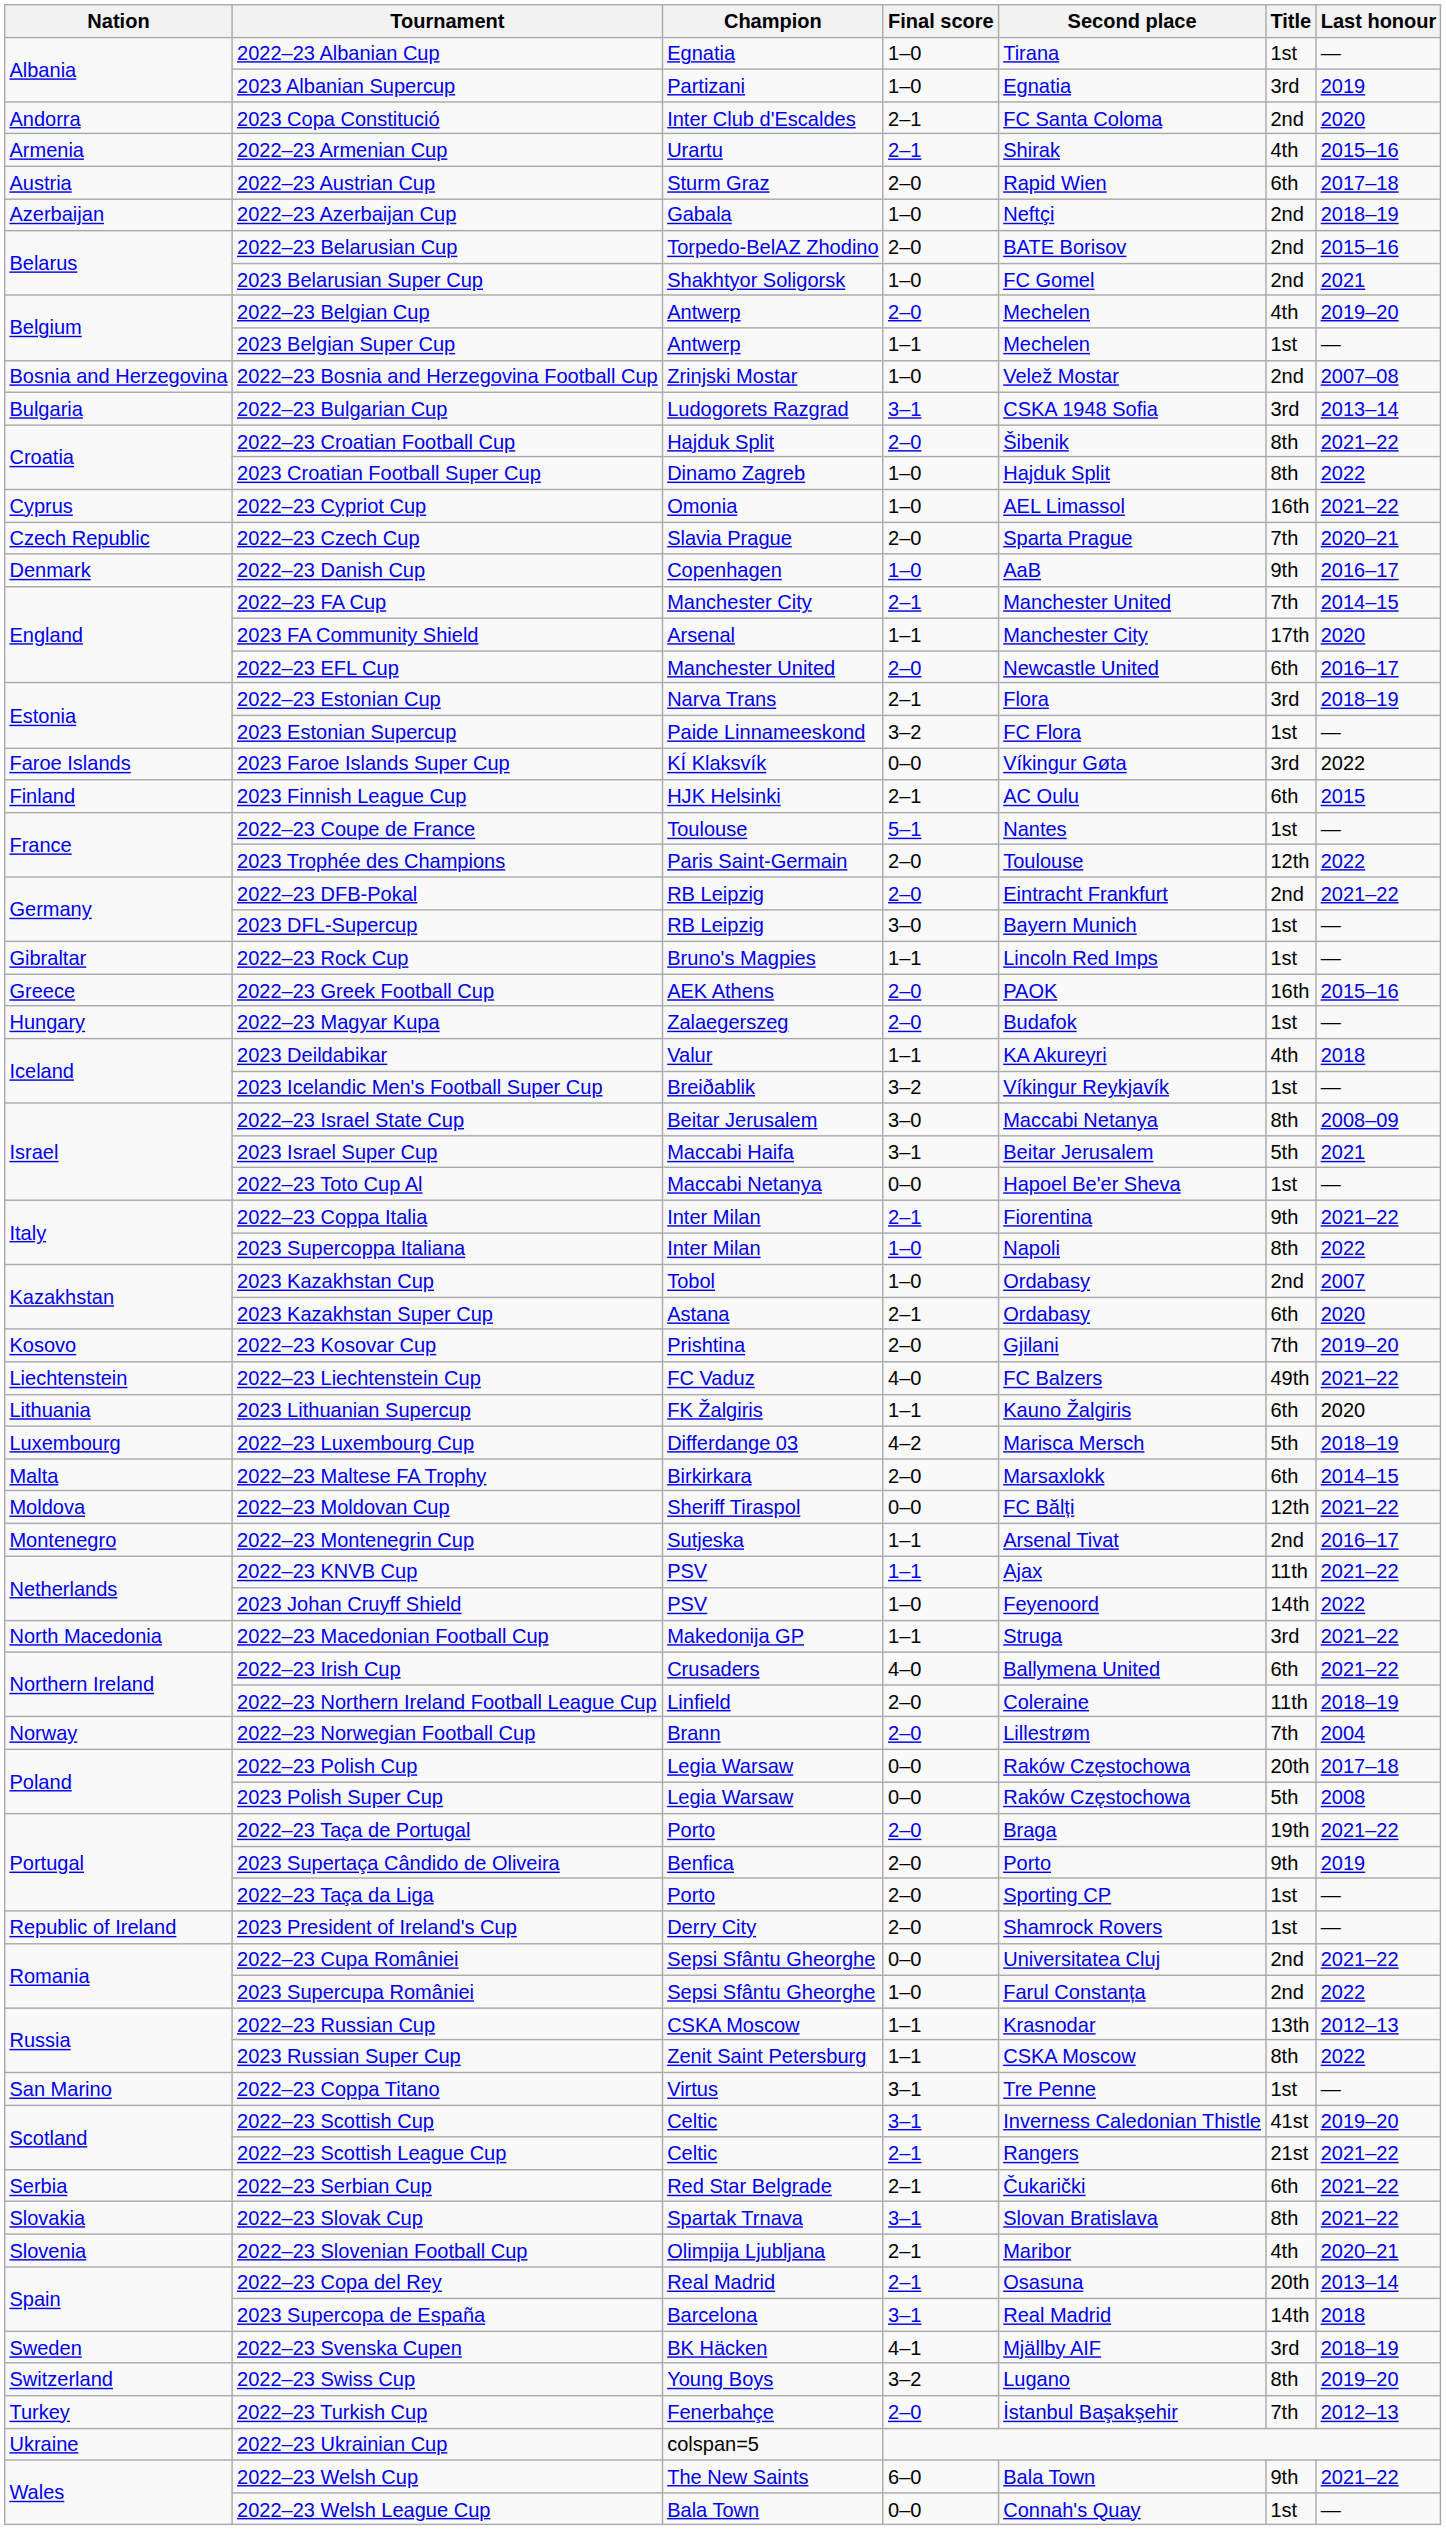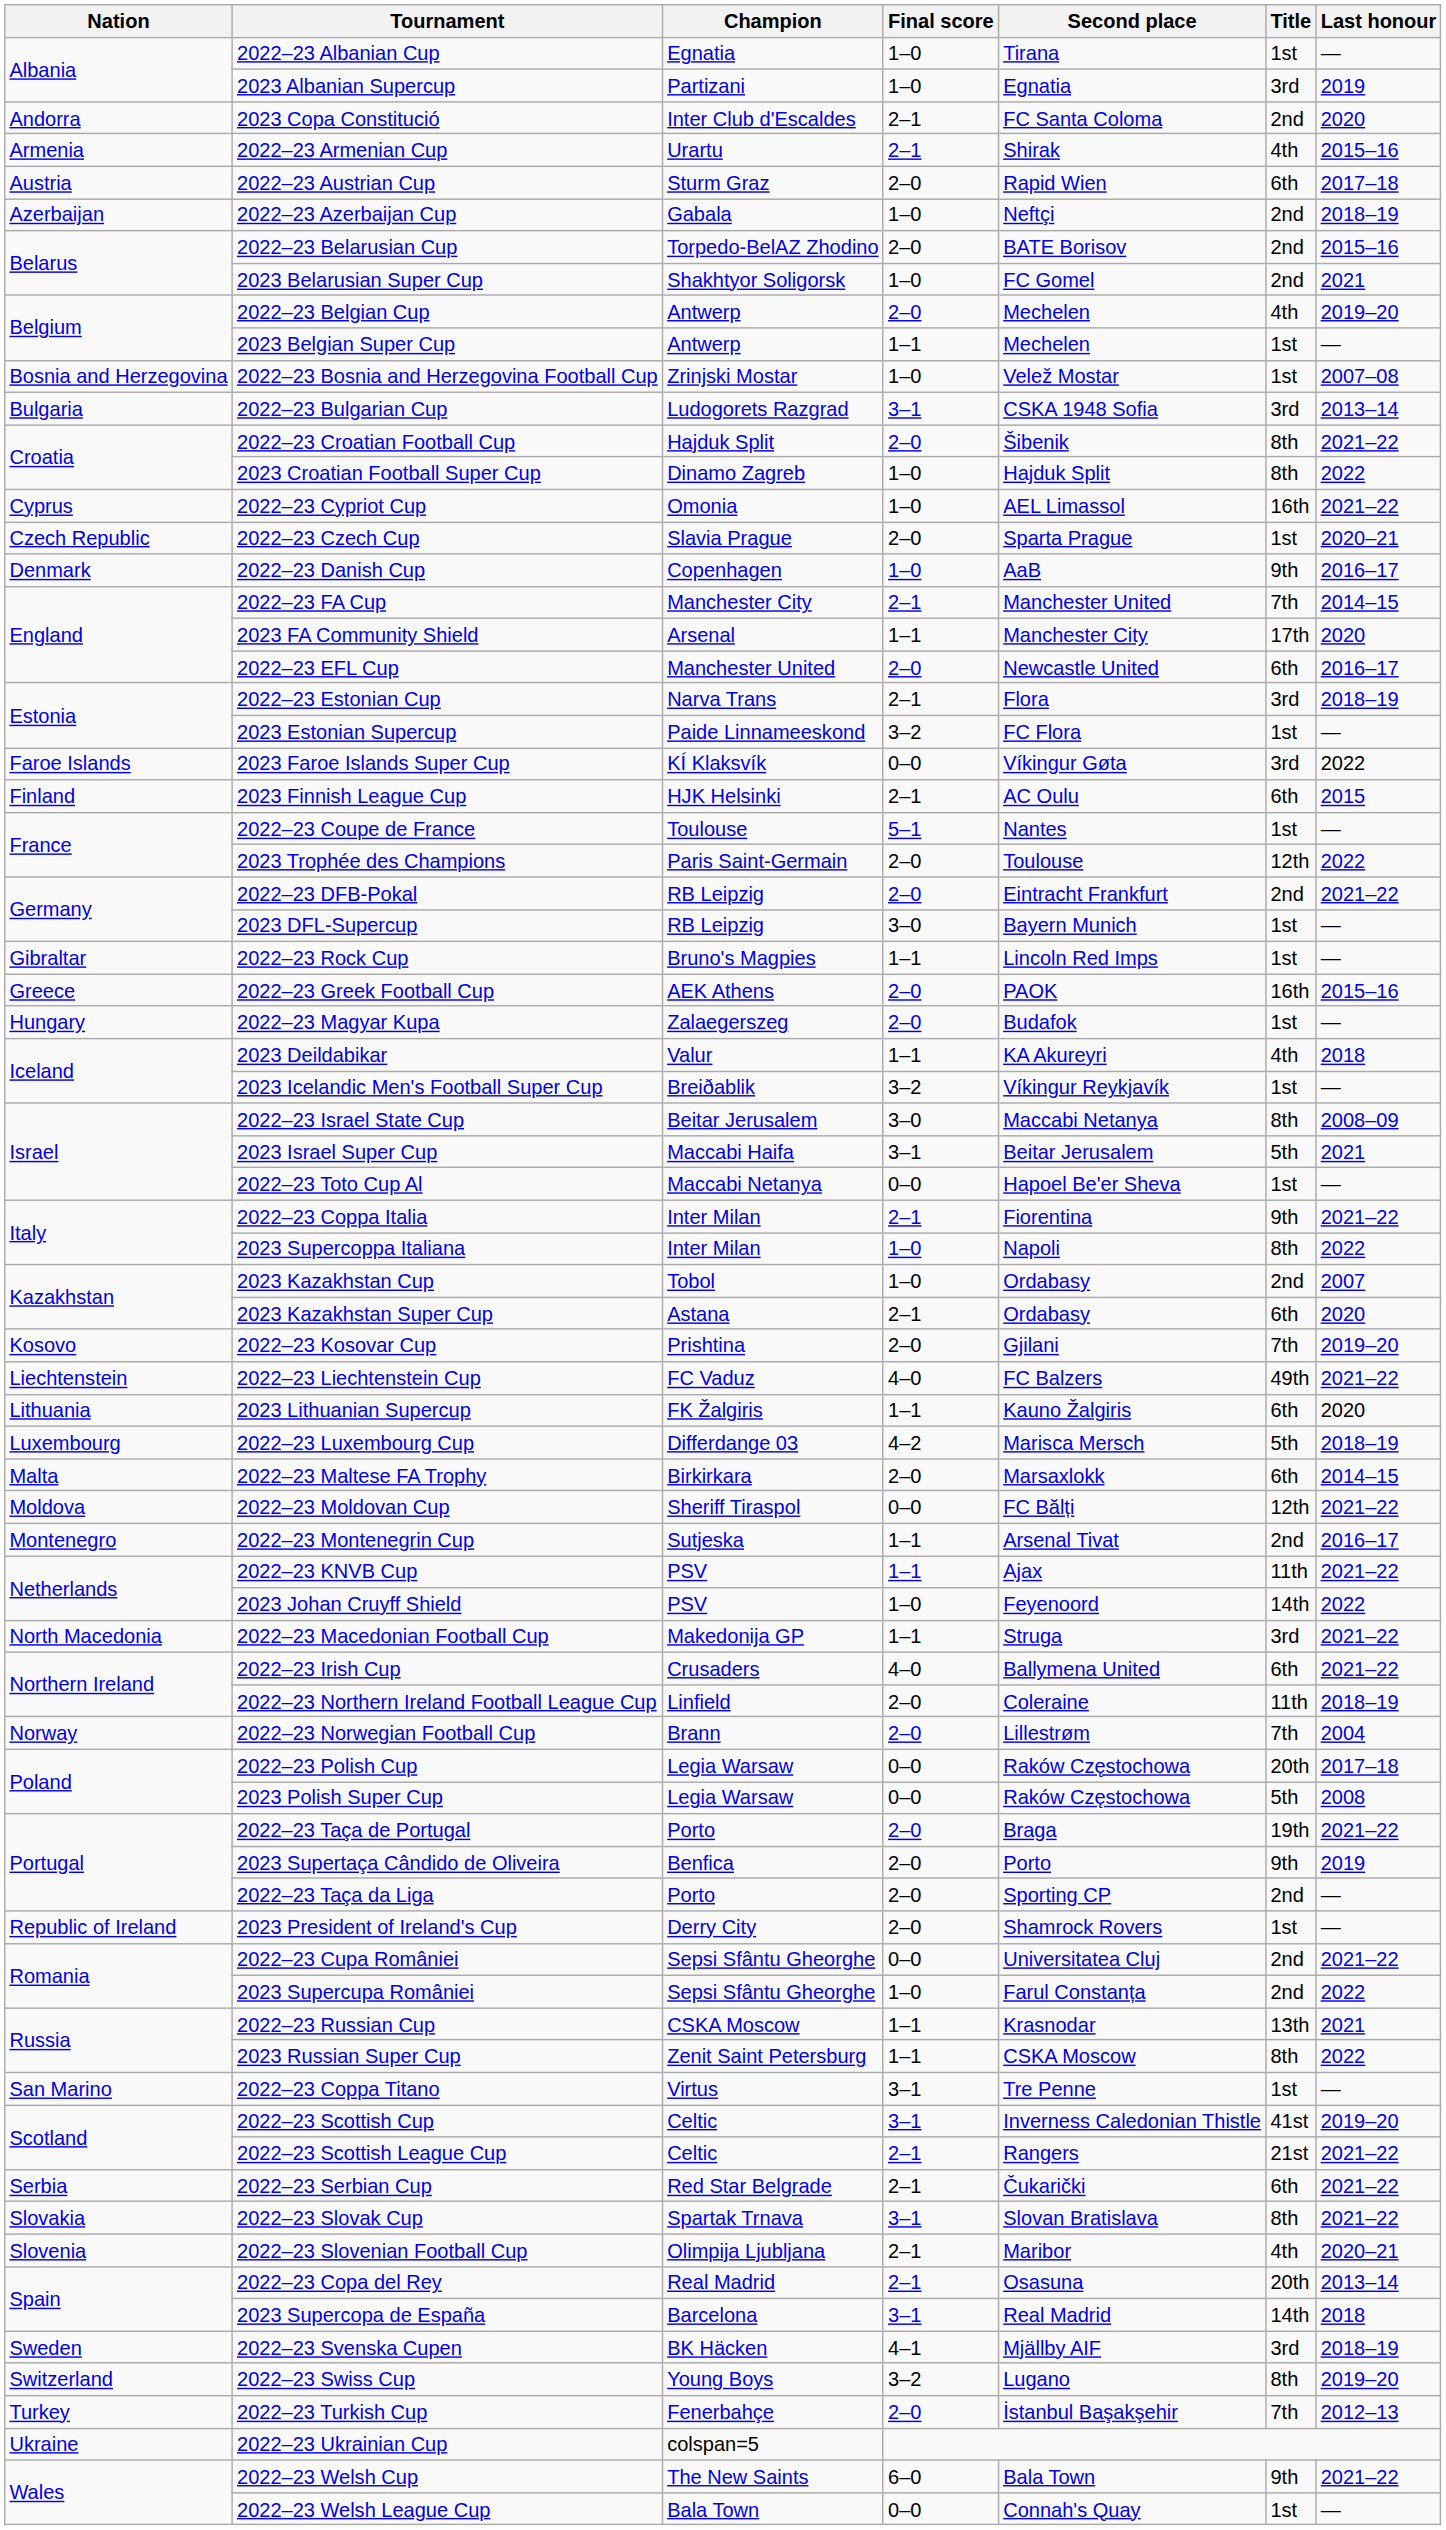(1287, 376) 2nd -> (1284, 376) 1st
(1284, 538) 7th -> (1284, 538) 1st
(1284, 1895) 1st -> (1287, 1895) 2nd
(1360, 2024) 2012–13 -> (1343, 2024) 2021
